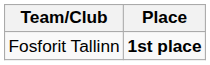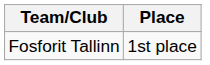(165, 45) bold -> (162, 45) normal
